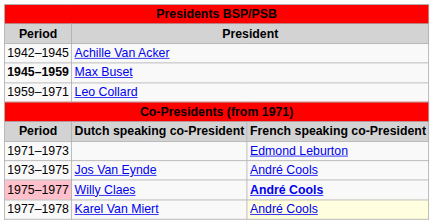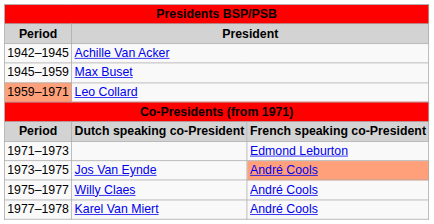(38, 72) bold -> (38, 72) normal
(38, 92) no background -> (38, 92) lightsalmon background
(284, 170) no background -> (284, 170) lightsalmon background
(38, 190) pink background -> (38, 190) no background
(287, 190) bold -> (284, 190) normal
(284, 209) lightyellow background -> (284, 209) no background
